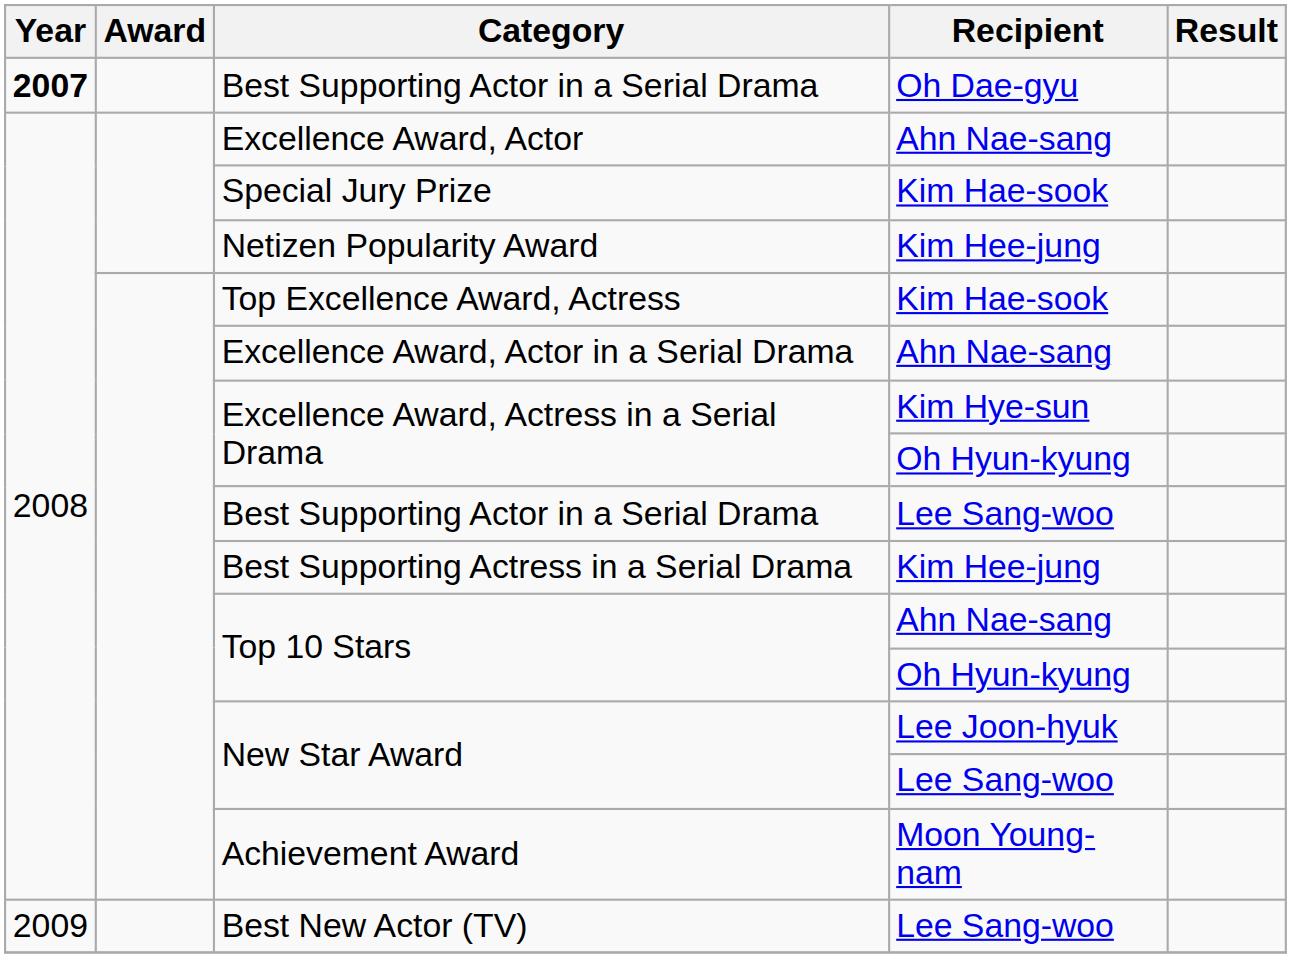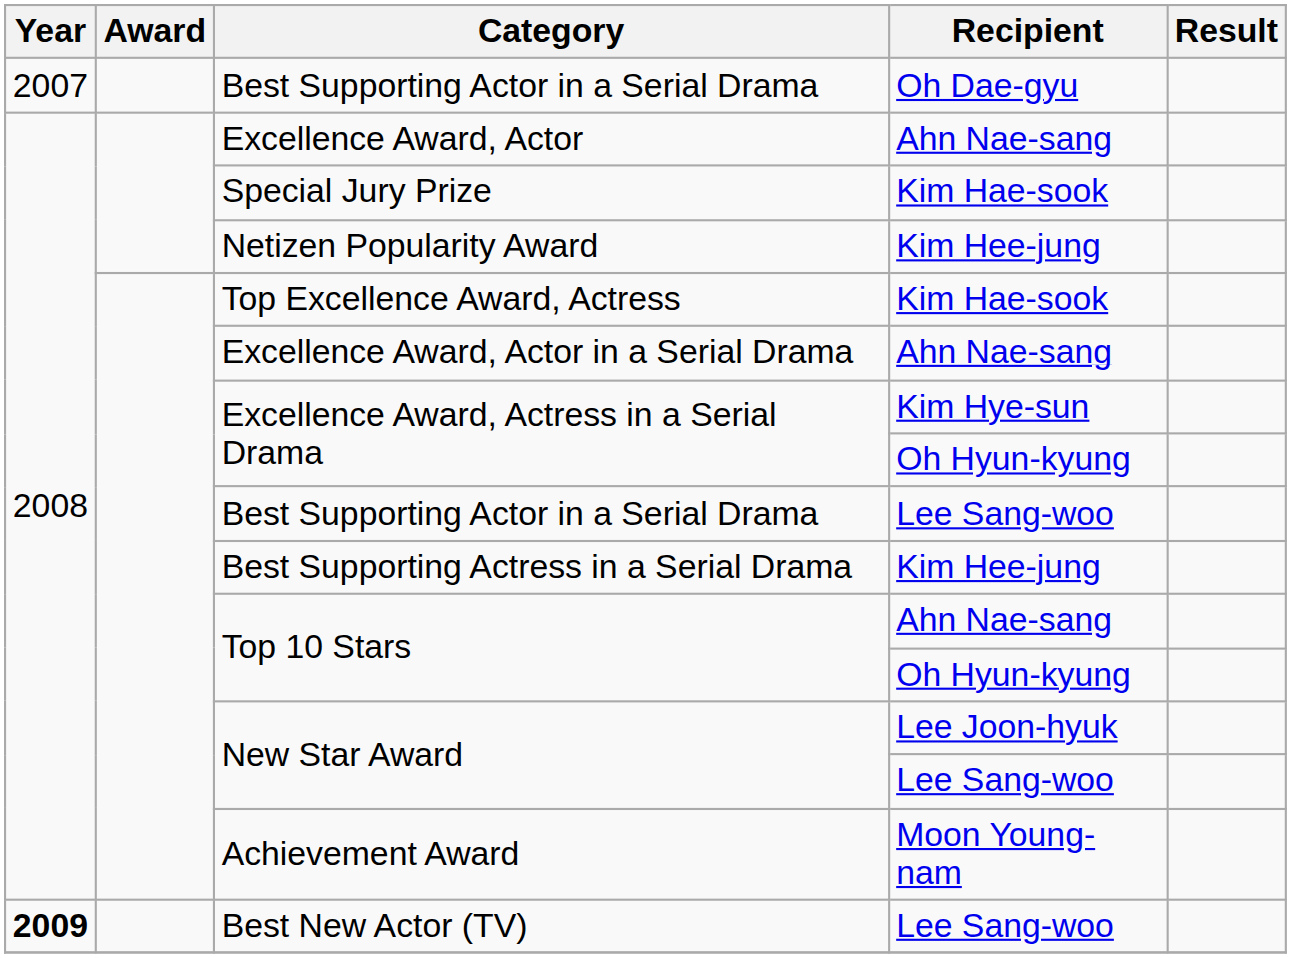(50, 84) bold -> (50, 84) normal
(50, 925) normal -> (50, 925) bold
